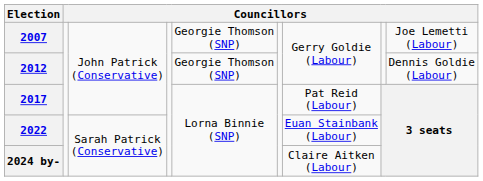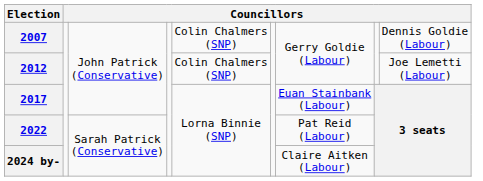(224, 38) Georgie Thomson (SNP) -> (221, 38) Colin Chalmers (SNP)
(432, 38) Joe Lemetti (Labour) -> (425, 38) Dennis Goldie (Labour)
(224, 69) Georgie Thomson (SNP) -> (221, 69) Colin Chalmers (SNP)
(432, 69) Dennis Goldie (Labour) -> (425, 69) Joe Lemetti (Labour)
(331, 99) Pat Reid (Labour) -> (325, 99) Euan Stainbank (Labour)
(331, 130) Euan Stainbank (Labour) -> (325, 130) Pat Reid (Labour)
